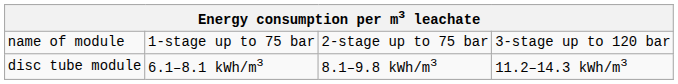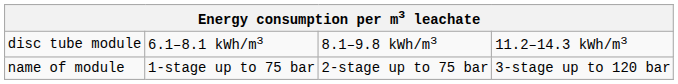rows swapped: (66, 42) <-> (75, 67)
